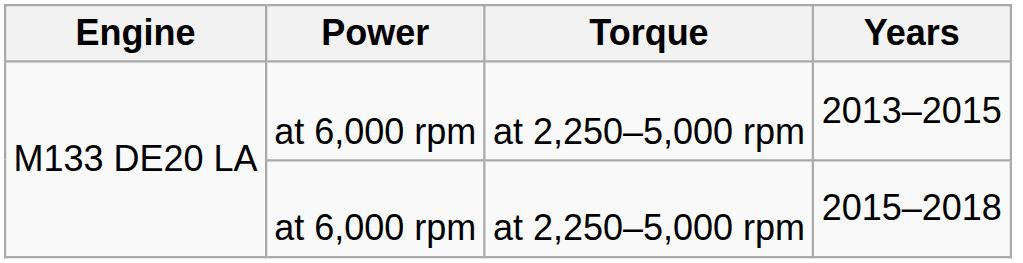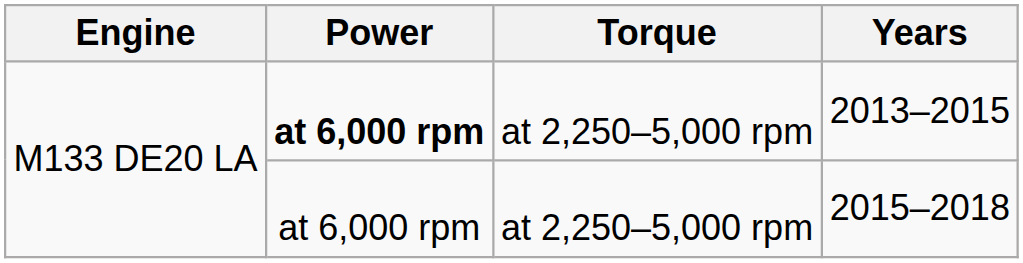(375, 130) normal -> (379, 130) bold
